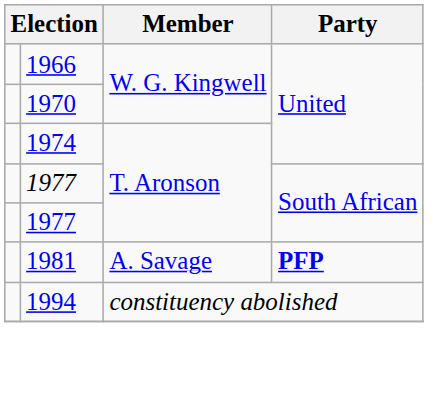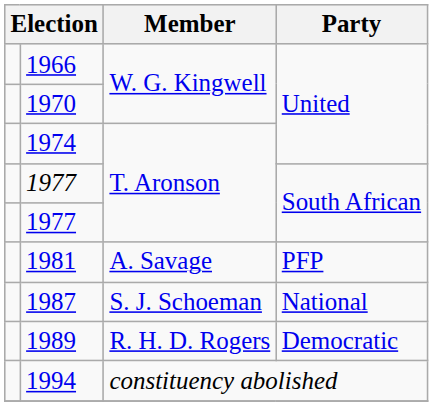(301, 261) bold -> (303, 261) normal
+ row: (51, 301)
+ row: (51, 340)
